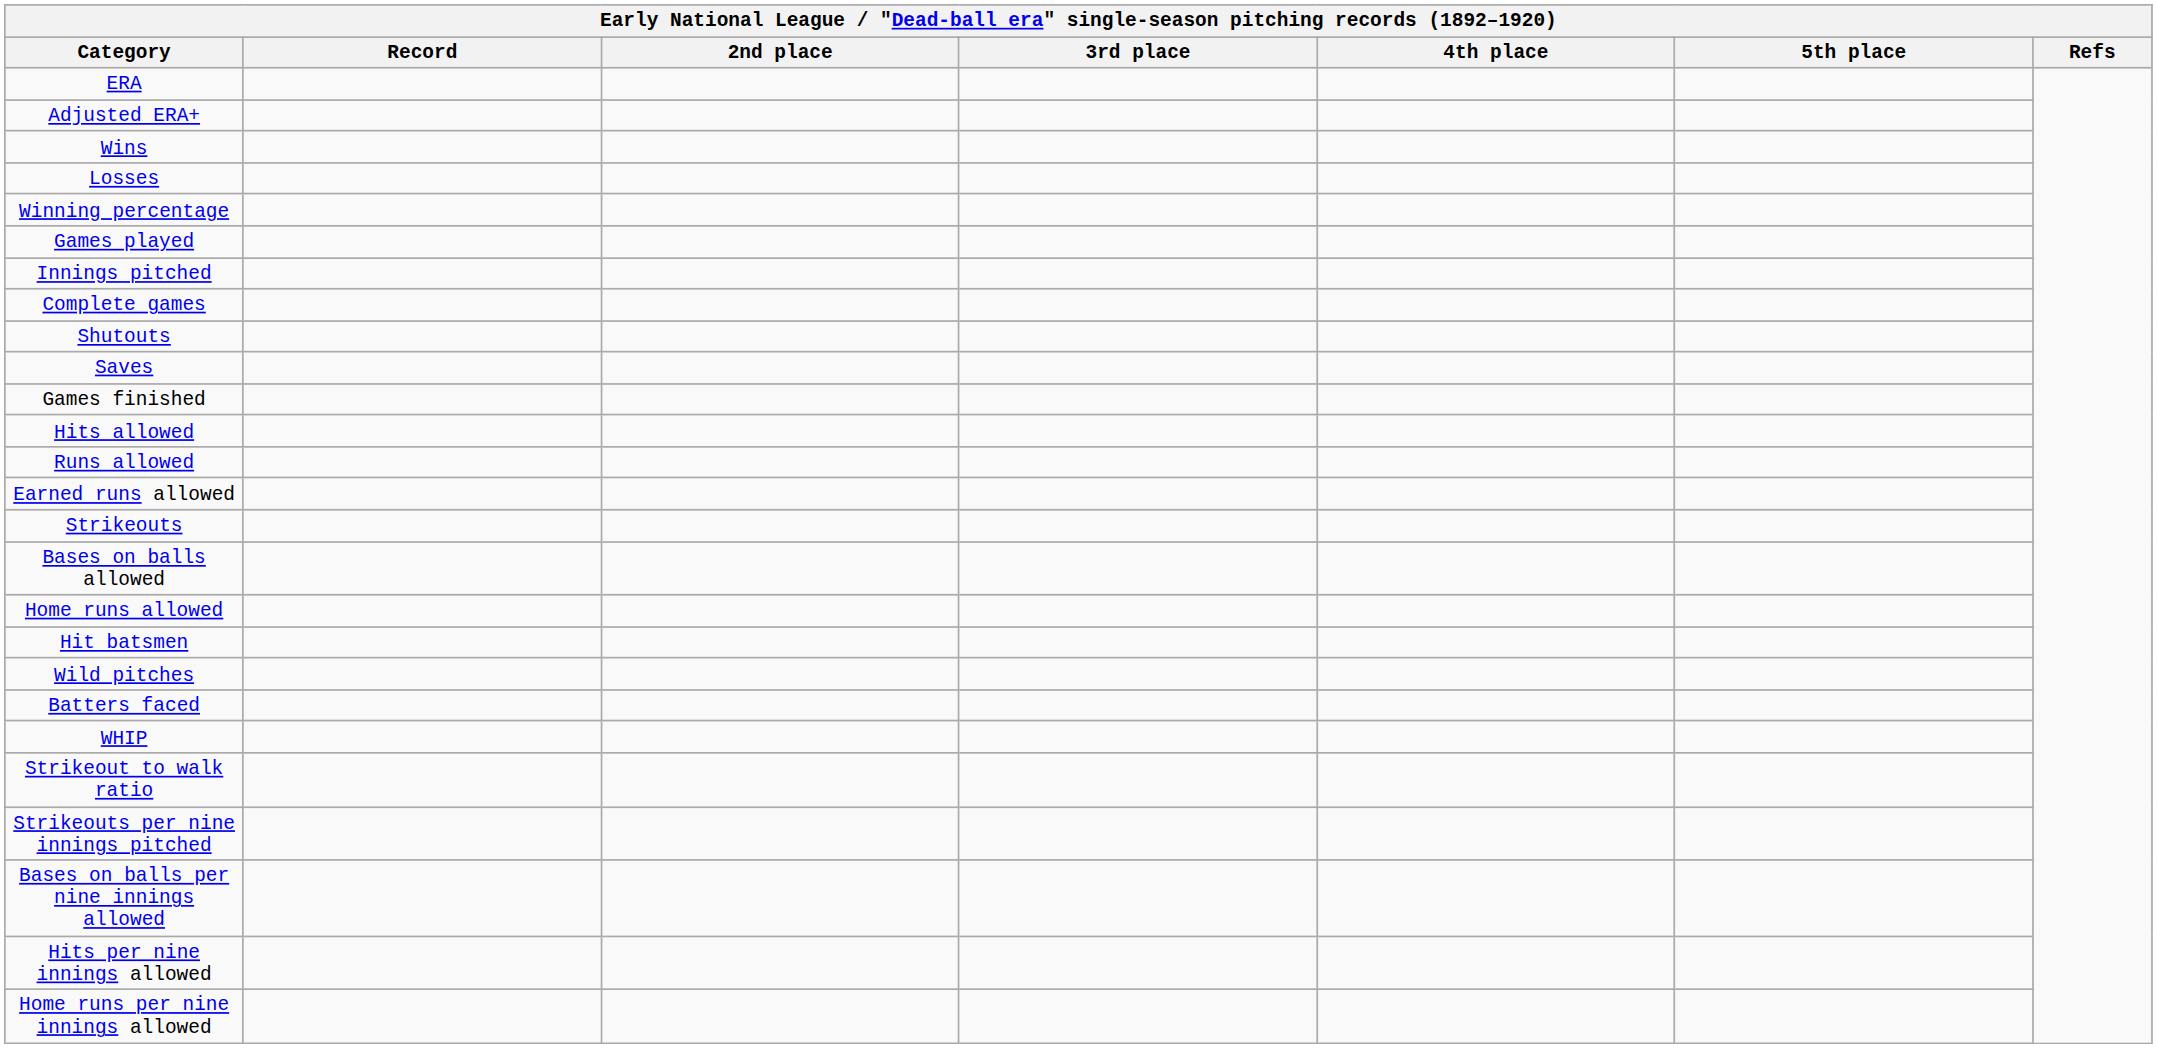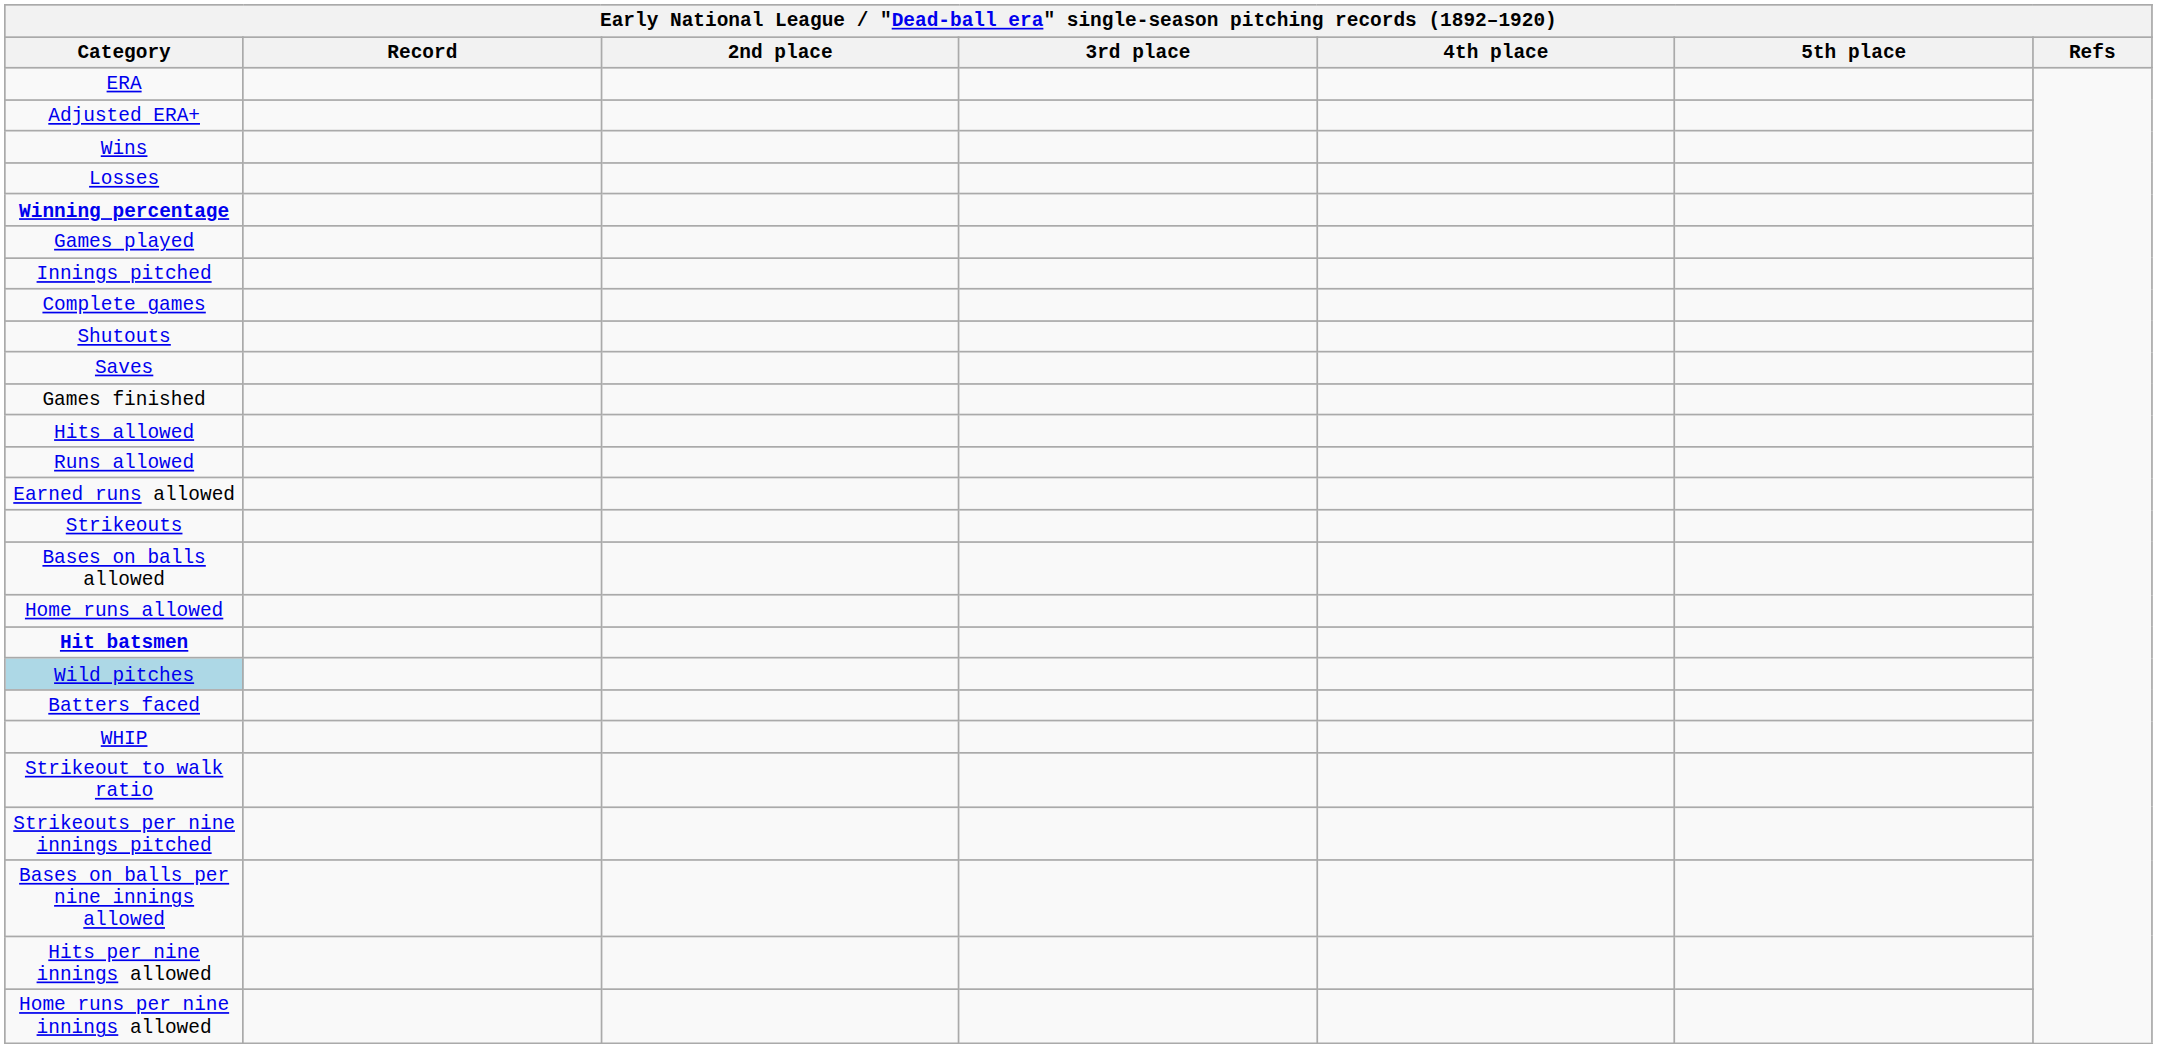(124, 210) normal -> (124, 210) bold
(124, 643) normal -> (124, 643) bold
(124, 674) no background -> (124, 674) lightblue background
